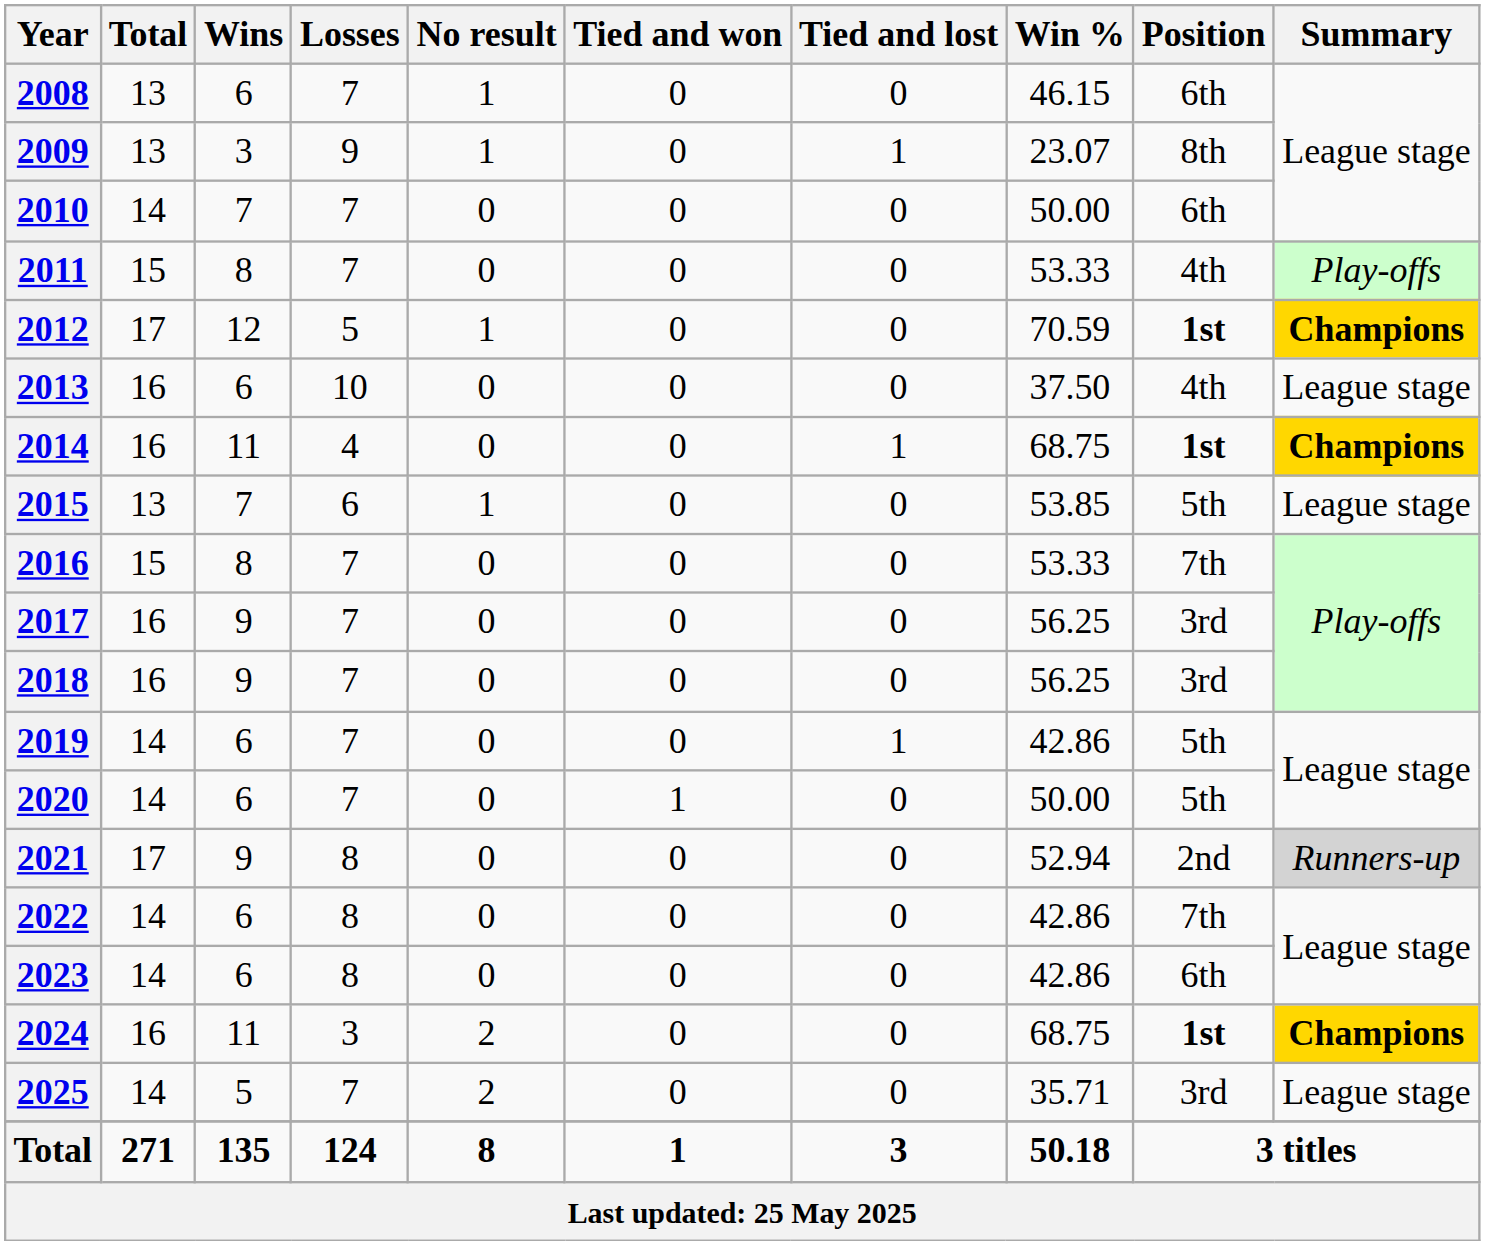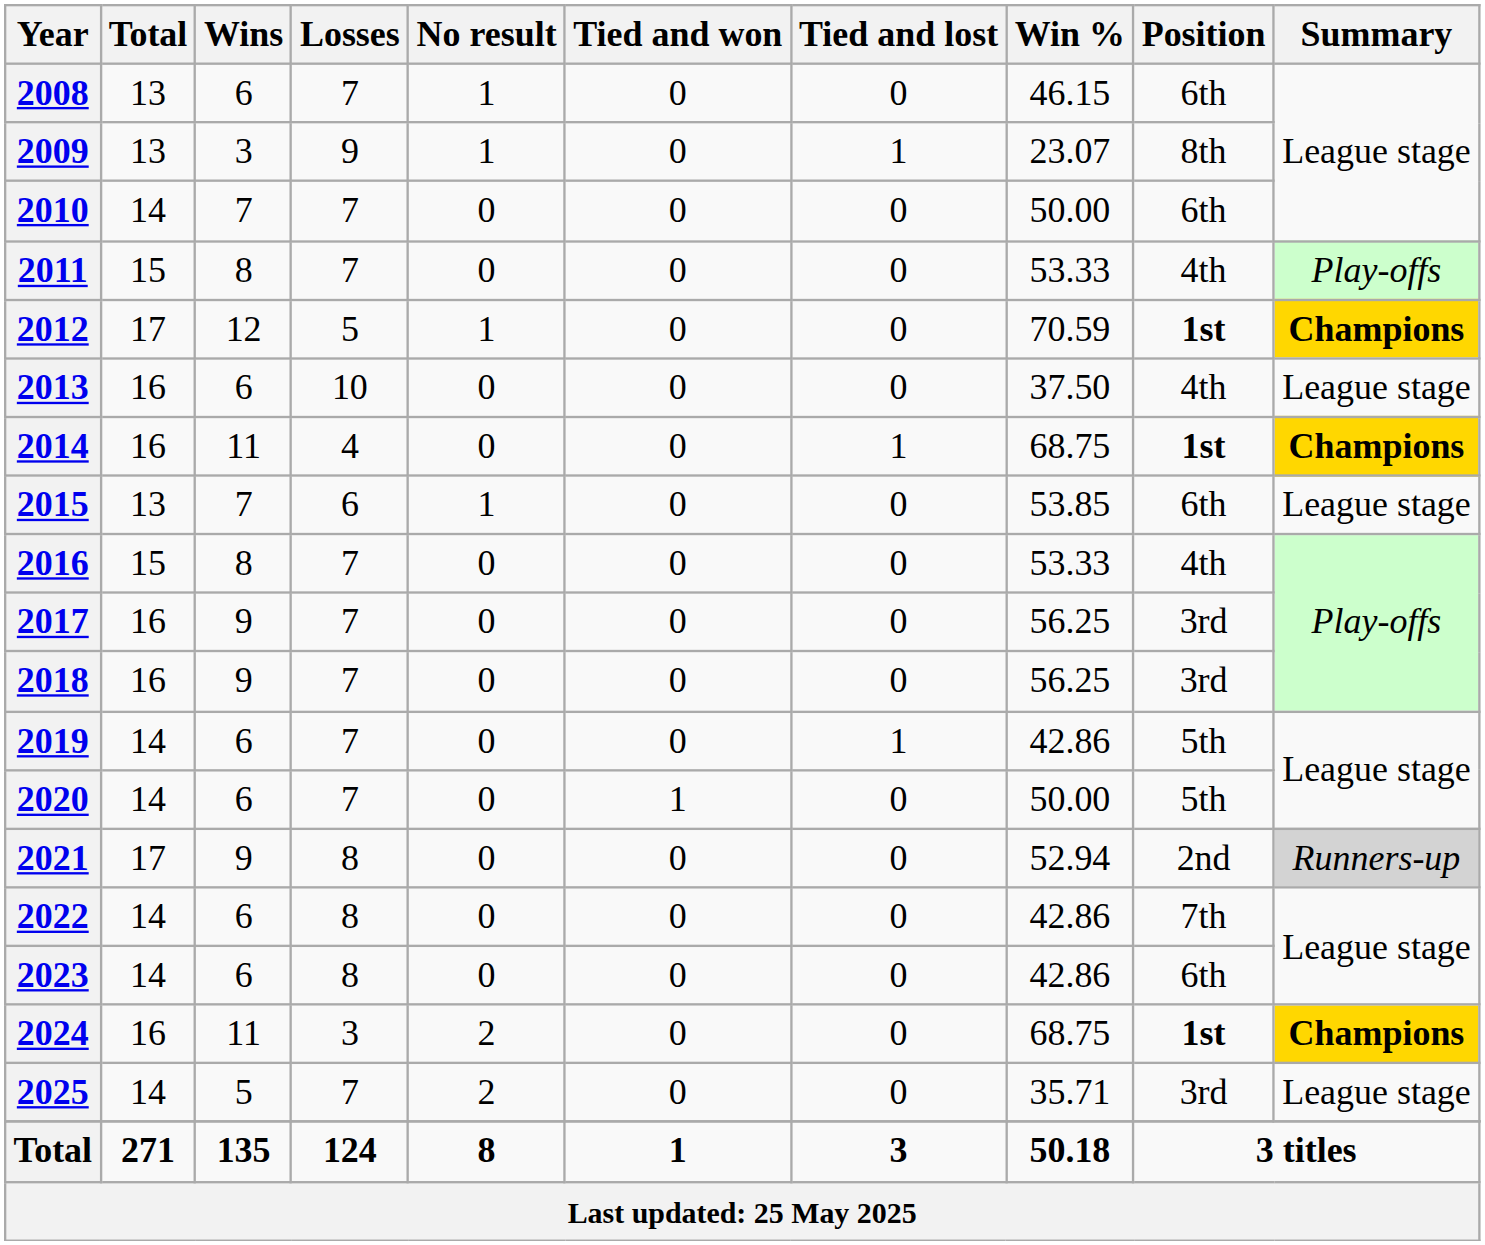(1204, 504) 5th -> (1204, 504) 6th
(1204, 563) 7th -> (1204, 563) 4th
